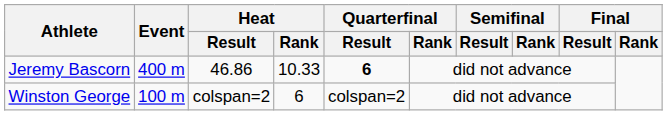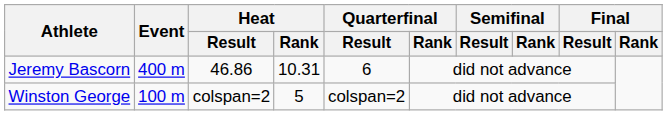(299, 70) 10.33 -> (299, 70) 10.31
(367, 70) bold -> (367, 70) normal
(299, 97) 6 -> (299, 97) 5
